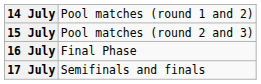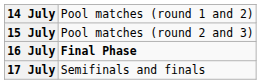(99, 51) normal -> (99, 51) bold
